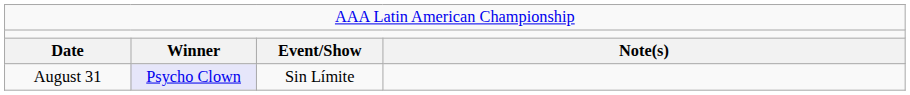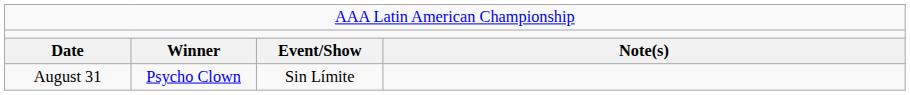(194, 76) lavender background -> (194, 76) no background
